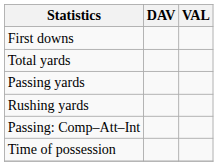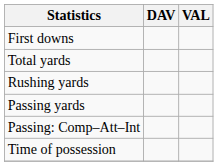rows swapped: (48, 105) <-> (46, 82)
